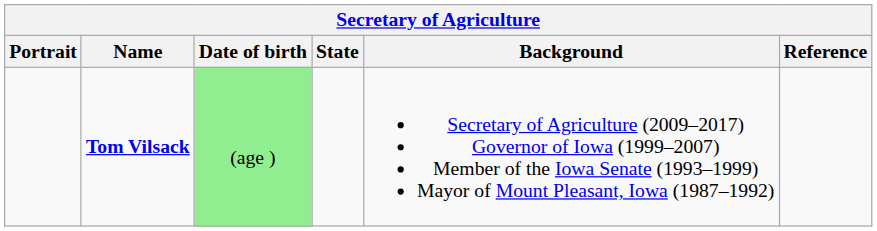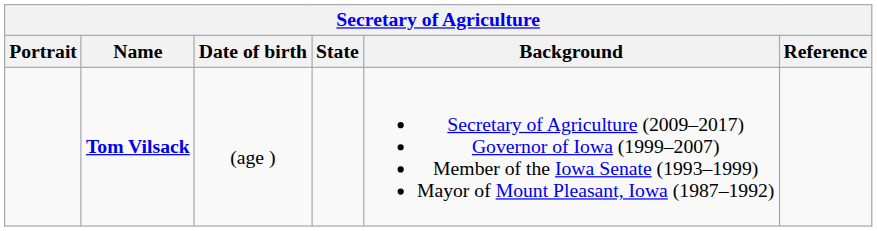(253, 157) lightgreen background -> (253, 157) no background
